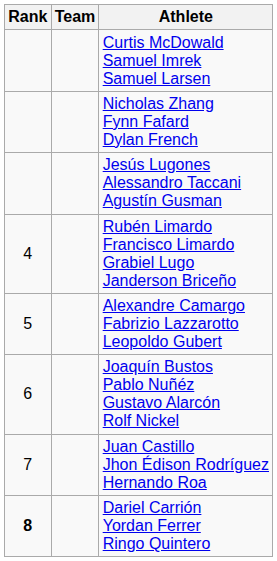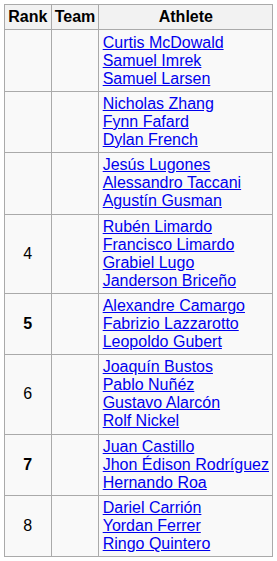(28, 324) normal -> (28, 324) bold
(28, 464) normal -> (28, 464) bold
(28, 526) bold -> (28, 526) normal
